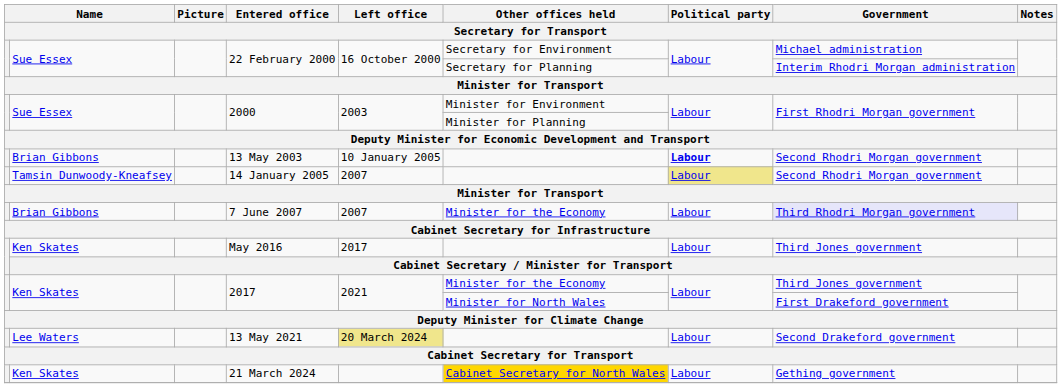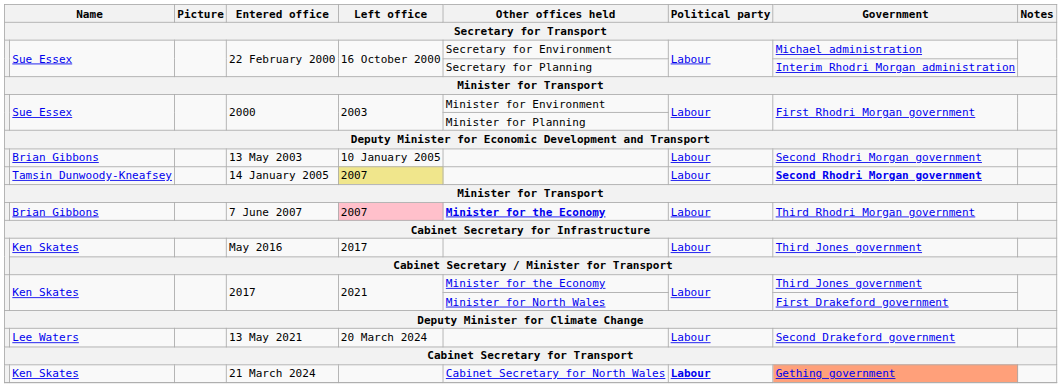(691, 158) bold -> (691, 158) normal
(354, 176) no background -> (354, 176) khaki background
(691, 176) khaki background -> (691, 176) no background
(879, 176) normal -> (879, 176) bold
(354, 212) no background -> (354, 212) pink background
(526, 212) normal -> (526, 212) bold
(875, 212) lavender background -> (875, 212) no background
(384, 338) khaki background -> (384, 338) no background
(556, 374) gold background -> (556, 374) no background
(691, 374) normal -> (691, 374) bold
(836, 374) no background -> (836, 374) lightsalmon background
